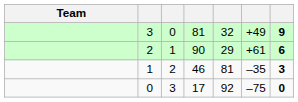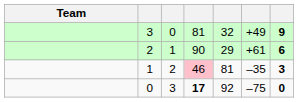(198, 69) no background -> (198, 69) pink background
(198, 87) normal -> (198, 87) bold
